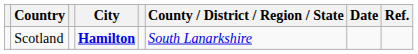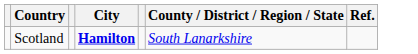- column: (364, 15)
